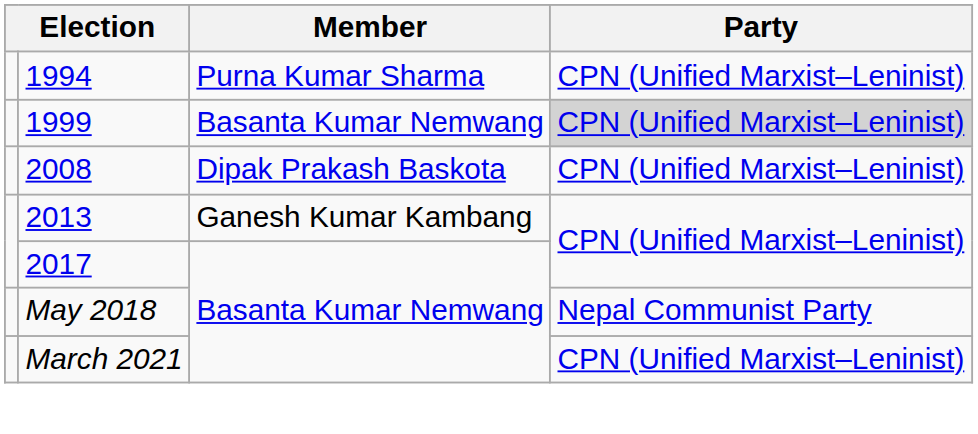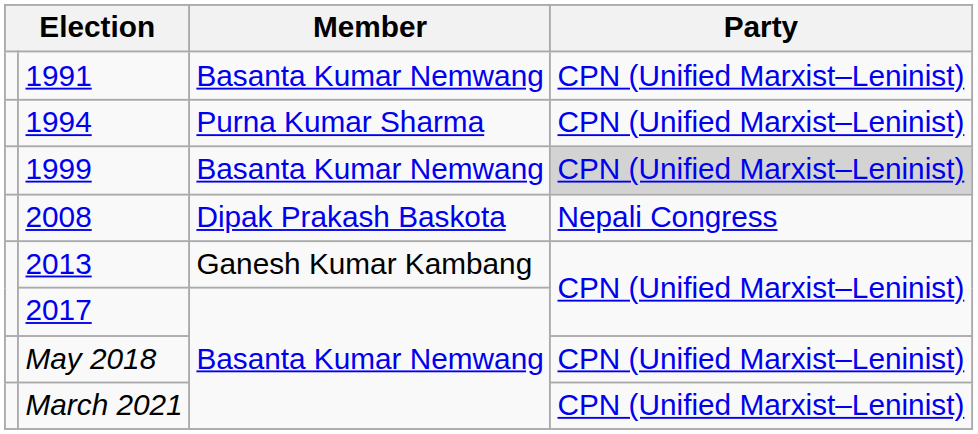+ row: (59, 75)
(761, 169) CPN (Unified Marxist–Leninist) -> (667, 216) Nepali Congress
(715, 311) Nepal Communist Party -> (761, 358) CPN (Unified Marxist–Leninist)
